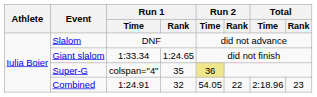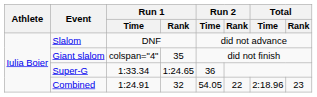(134, 56) 1:33.34 -> (134, 56) colspan="4"
(178, 56) 1:24.65 -> (178, 56) 35
(134, 70) colspan="4" -> (134, 70) 1:33.34
(178, 70) 35 -> (178, 70) 1:24.65
(210, 70) khaki background -> (210, 70) no background
